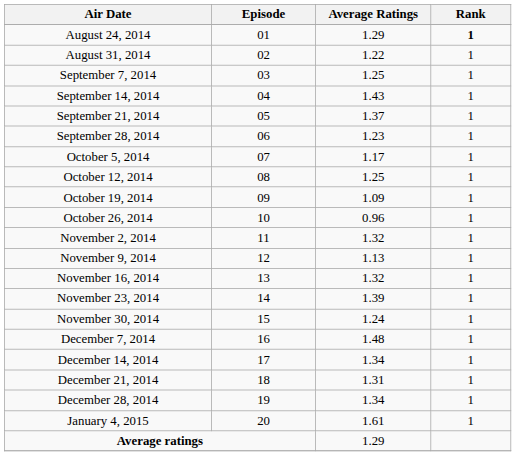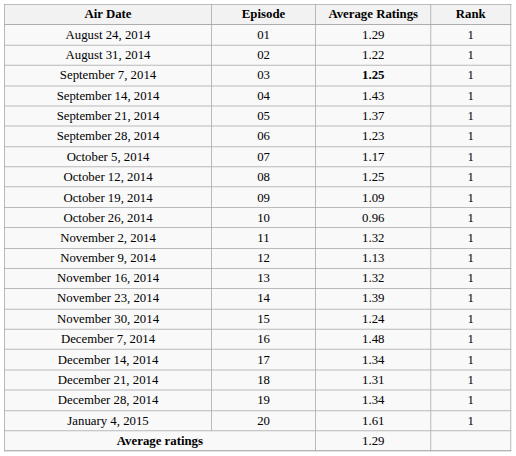(471, 34) bold -> (471, 34) normal
(373, 75) normal -> (373, 75) bold
